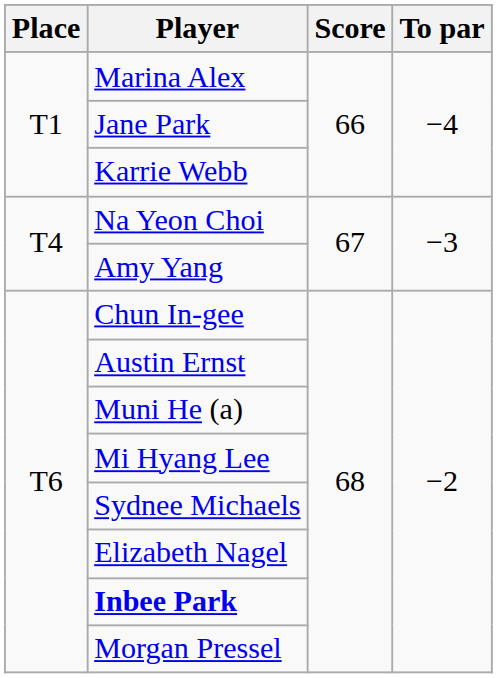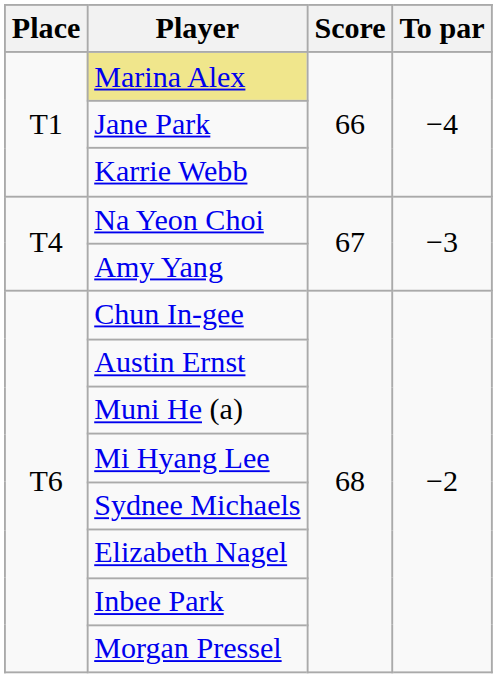(170, 76) no background -> (170, 76) khaki background
(166, 600) bold -> (159, 600) normal
